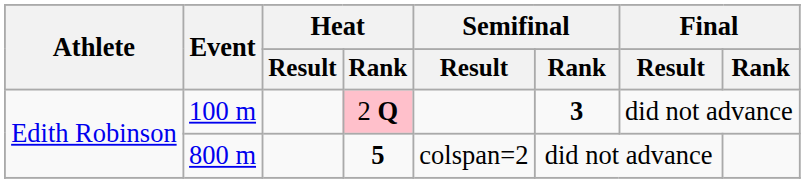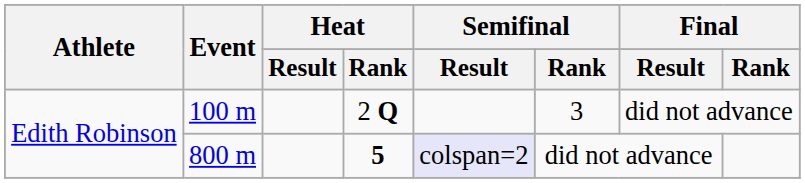(378, 111) pink background -> (378, 111) no background
(577, 111) bold -> (577, 111) normal
(474, 155) no background -> (474, 155) lavender background
